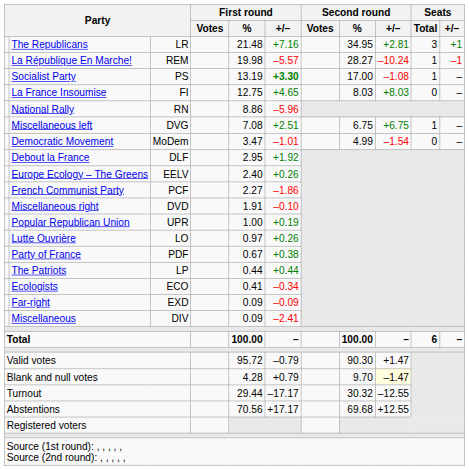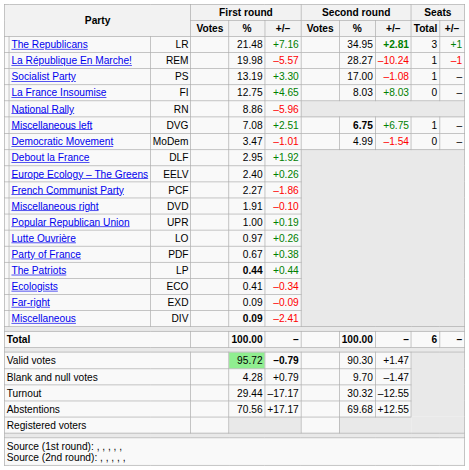(396, 45) normal -> (396, 45) bold
(286, 77) bold -> (286, 77) normal
(363, 125) normal -> (363, 125) bold
(253, 271) normal -> (253, 271) bold
(253, 319) normal -> (253, 319) bold
(250, 361) no background -> (250, 361) lightgreen background
(286, 361) normal -> (286, 361) bold
(396, 377) lightyellow background -> (396, 377) no background
